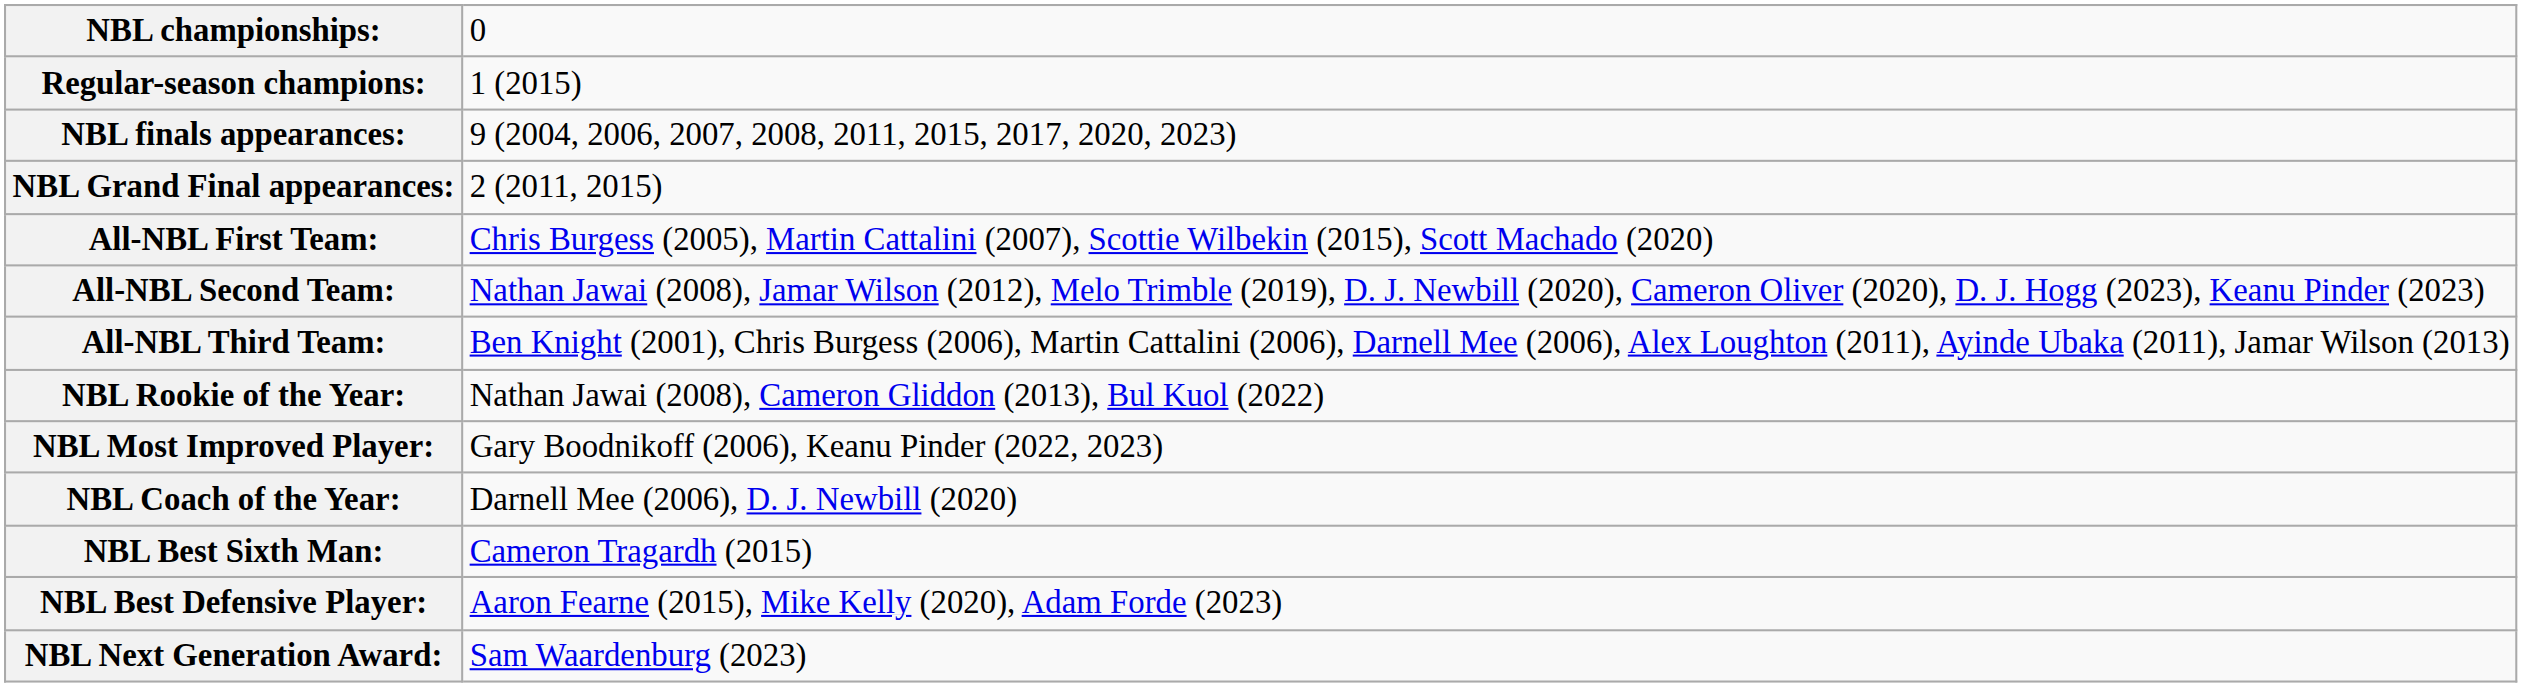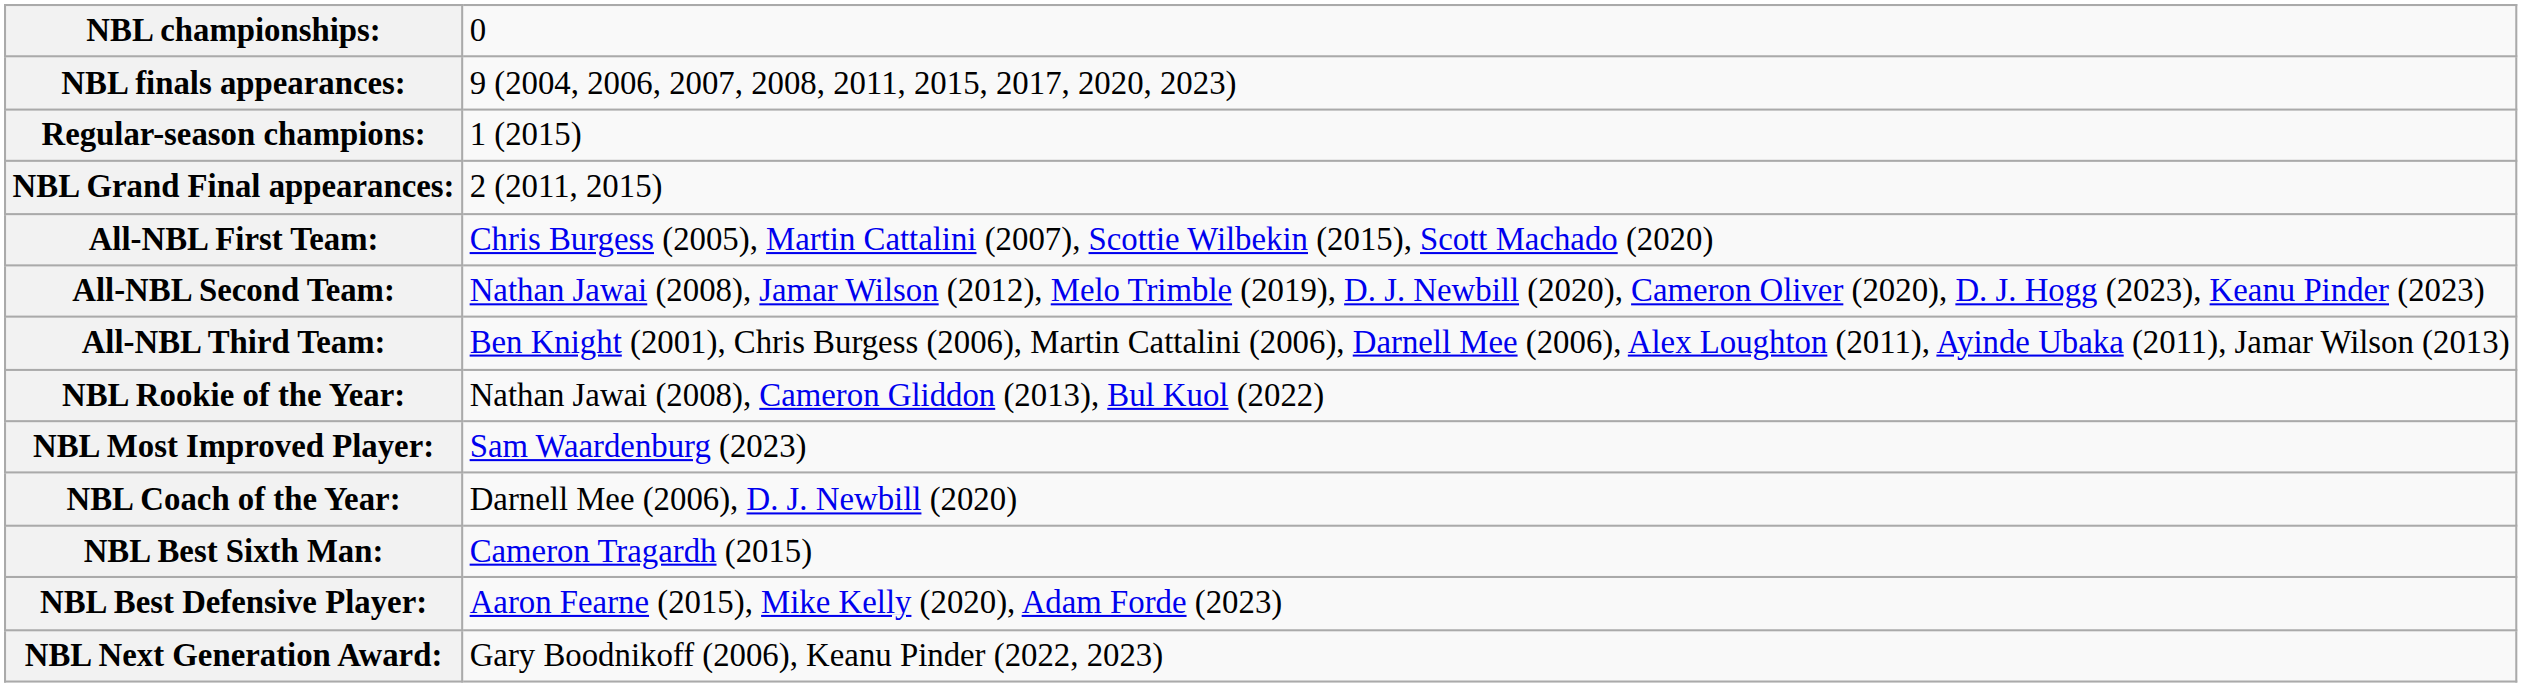rows swapped: (234, 82) <-> (234, 134)
(816, 446) Gary Boodnikoff (2006), Keanu Pinder (2022, 2023) -> (638, 446) Sam Waardenburg (2023)
(638, 654) Sam Waardenburg (2023) -> (816, 654) Gary Boodnikoff (2006), Keanu Pinder (2022, 2023)
